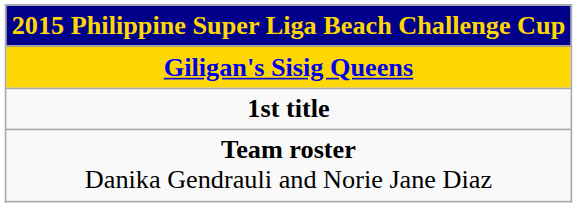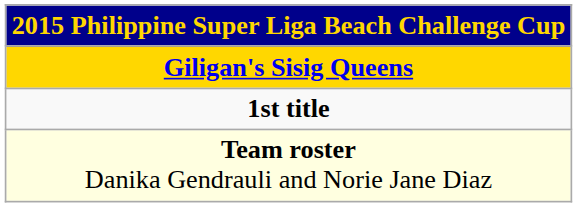(288, 164) no background -> (288, 164) lightyellow background
